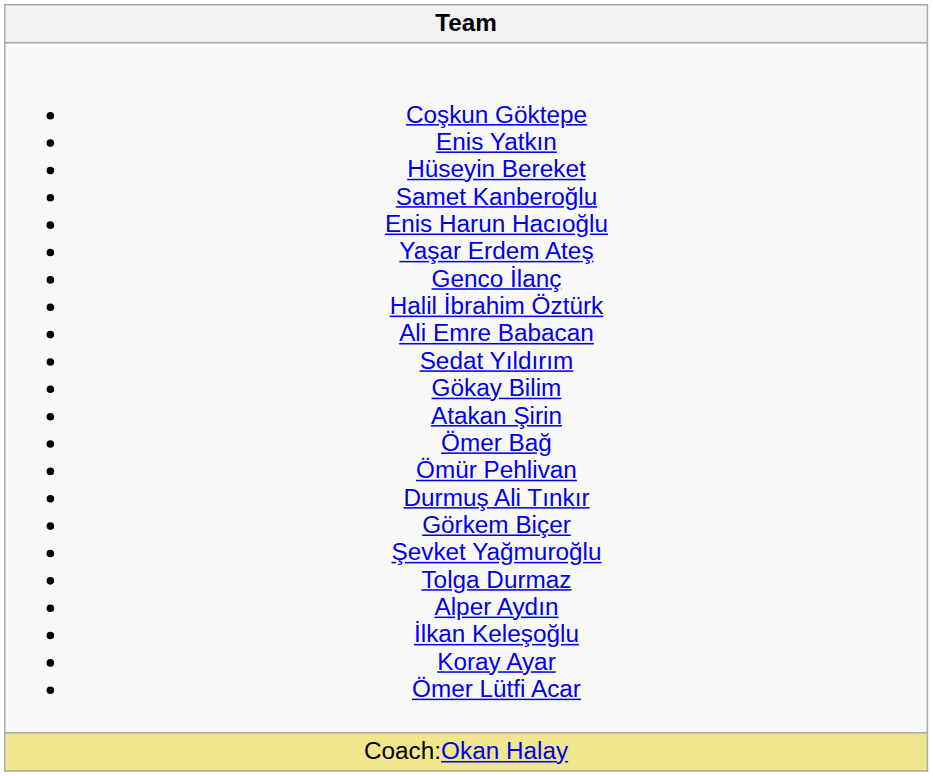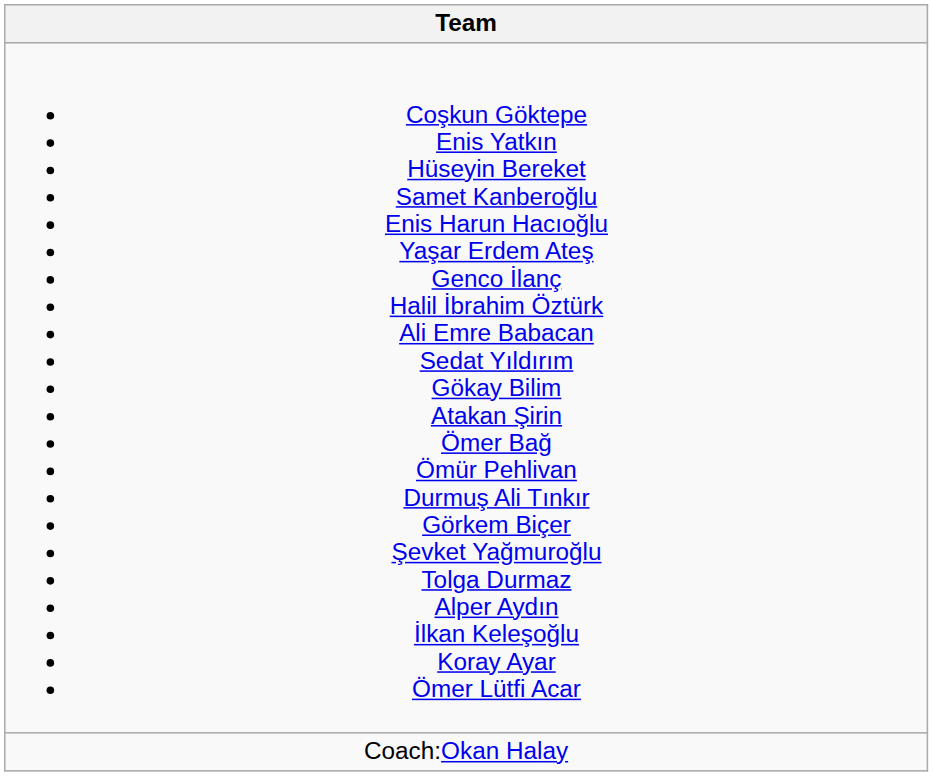(466, 751) khaki background -> (466, 751) no background
